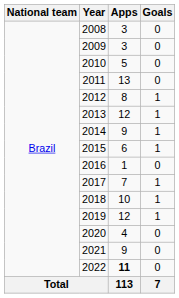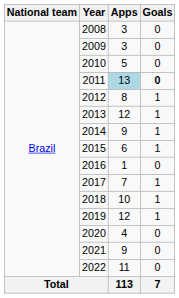(124, 81) no background -> (124, 81) lightblue background
(157, 81) normal -> (157, 81) bold
(124, 268) bold -> (124, 268) normal
